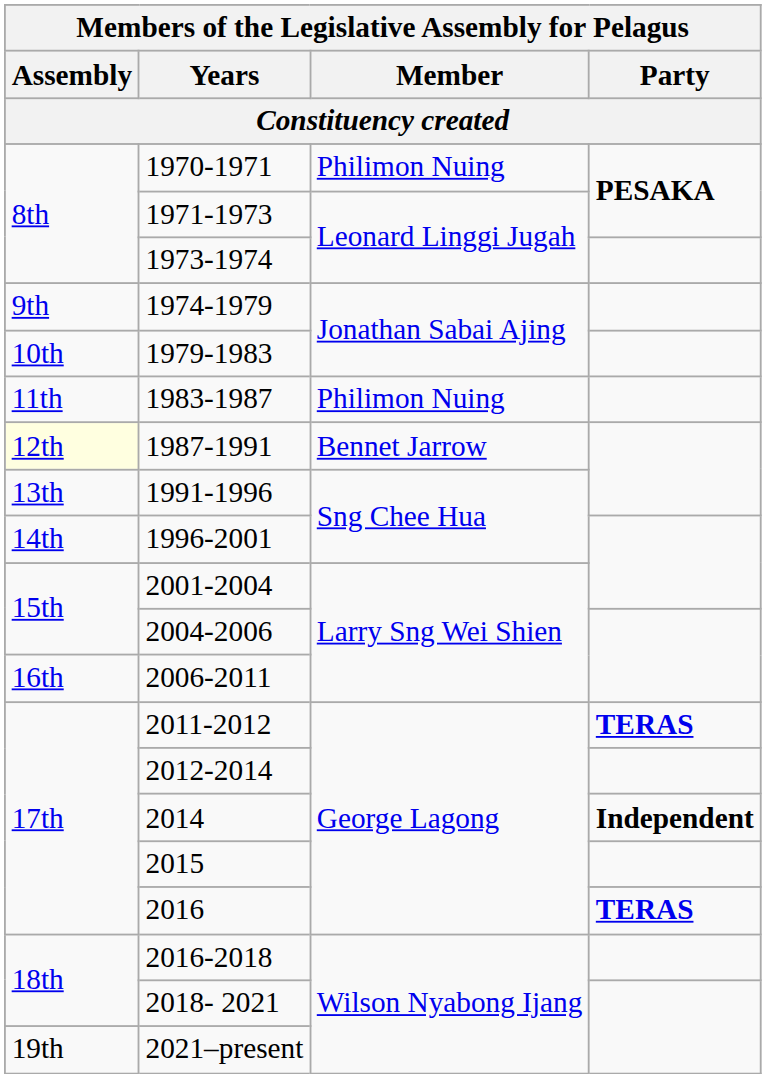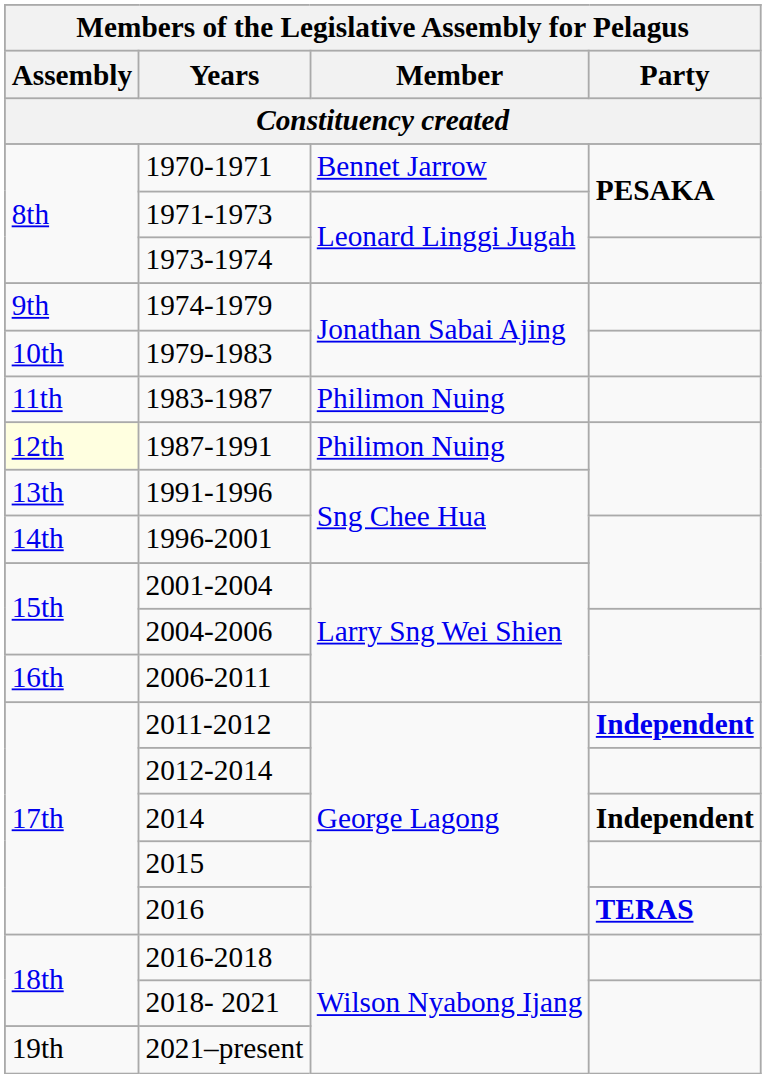(411, 167) Philimon Nuing -> (402, 167) Bennet Jarrow
(402, 445) Bennet Jarrow -> (411, 445) Philimon Nuing
(645, 724) TERAS -> (675, 724) Independent
